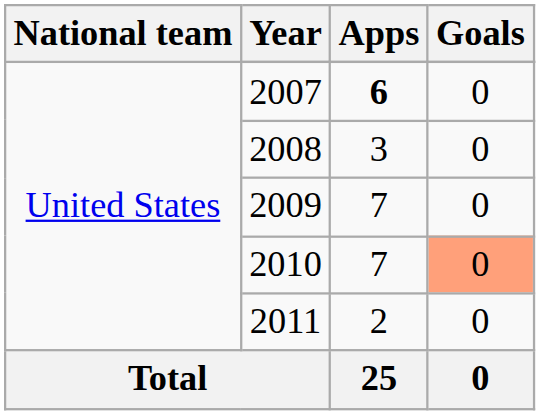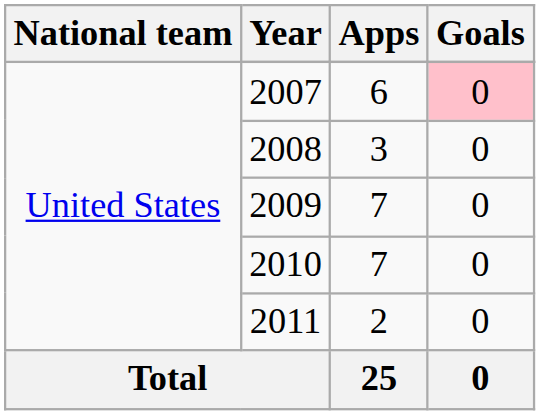(379, 90) bold -> (379, 90) normal
(480, 90) no background -> (480, 90) pink background
(480, 263) lightsalmon background -> (480, 263) no background
